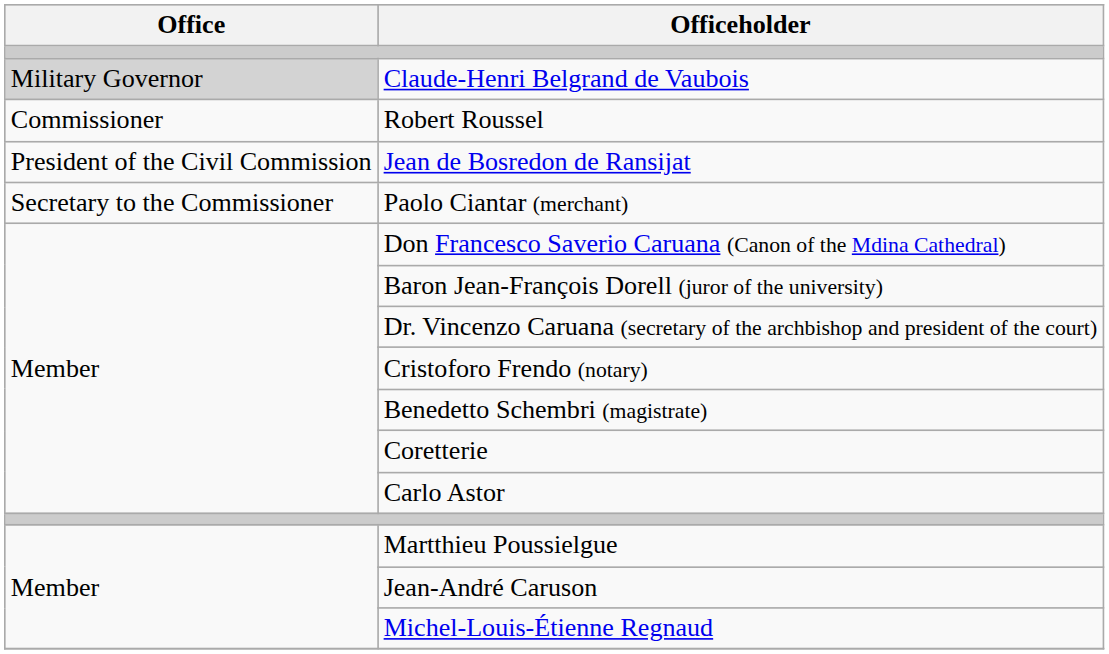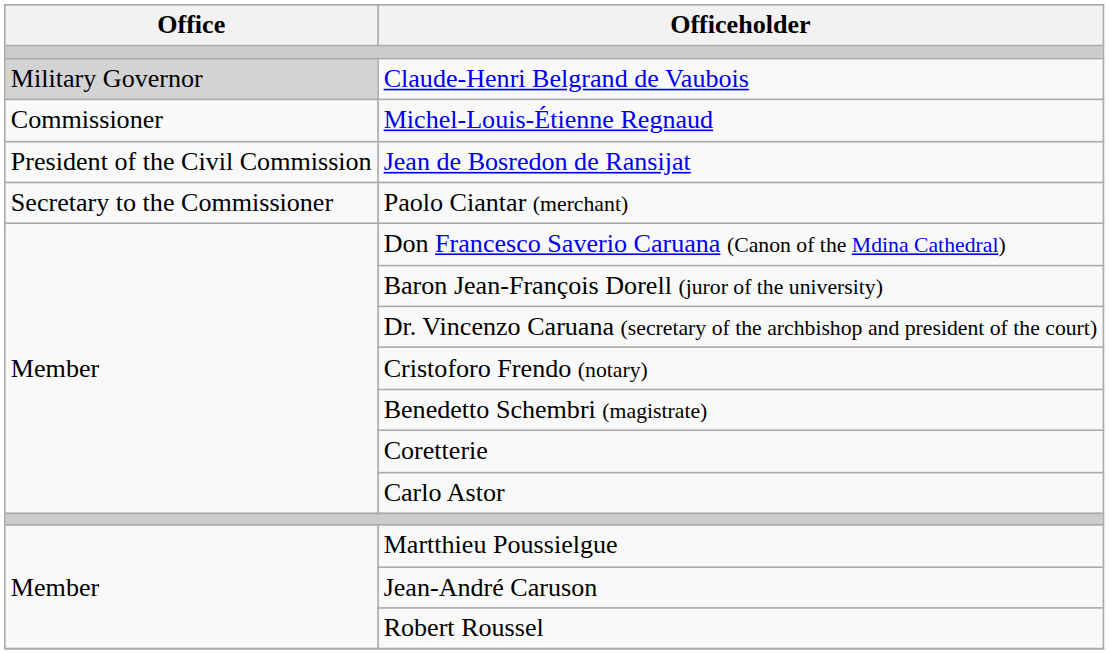(464, 119) Robert Roussel -> (548, 119) Michel-Louis-Étienne Regnaud
(548, 628) Michel-Louis-Étienne Regnaud -> (464, 628) Robert Roussel
